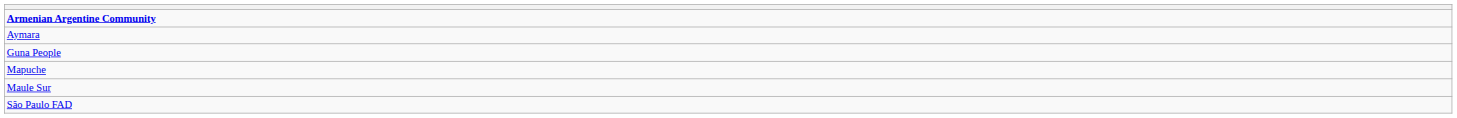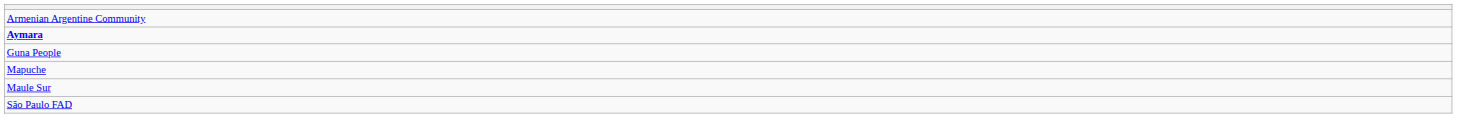(81, 18) bold -> (76, 18) normal
(23, 35) normal -> (25, 35) bold
